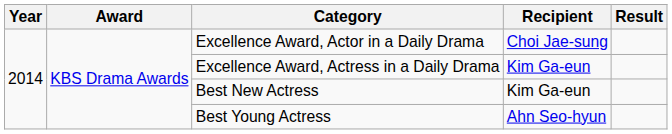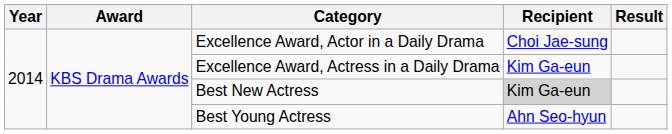(549, 91) no background -> (549, 91) lightgrey background
